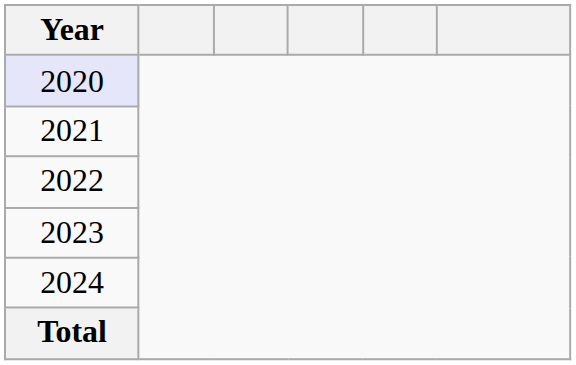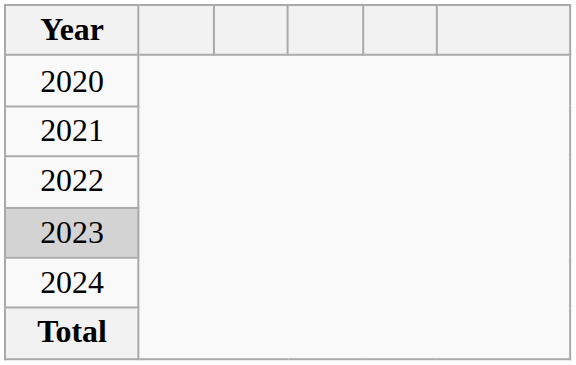(72, 80) lavender background -> (72, 80) no background
(72, 231) no background -> (72, 231) lightgrey background
